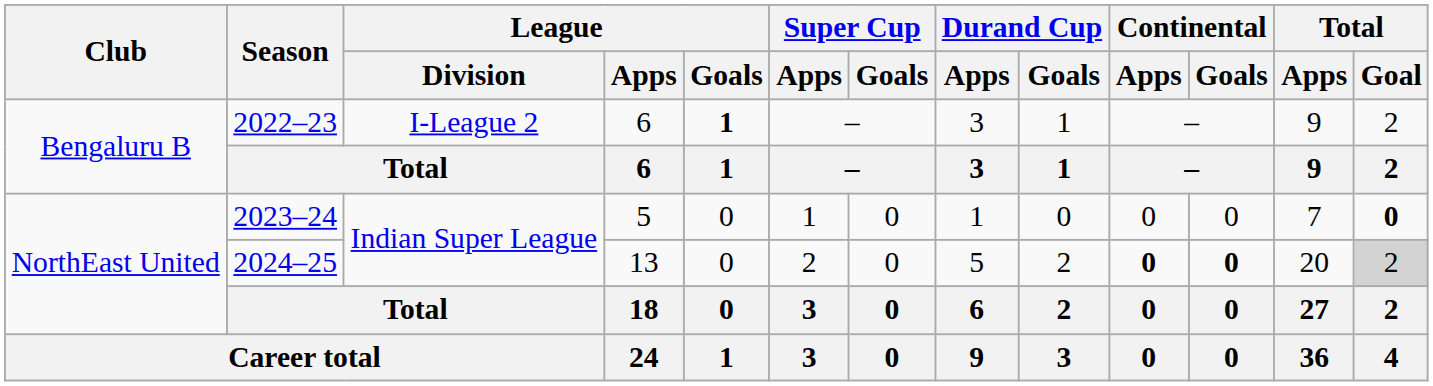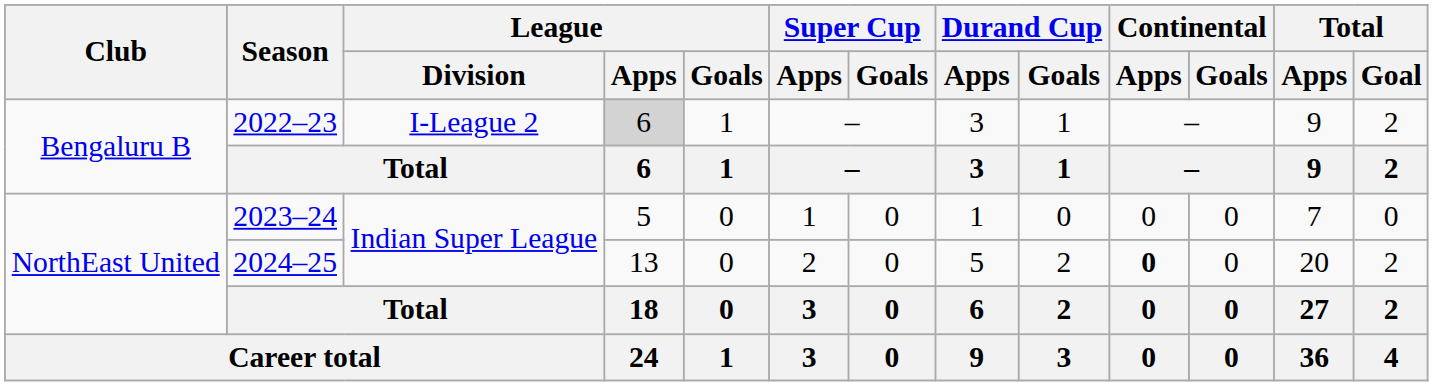(644, 121) no background -> (644, 121) lightgrey background
(726, 121) bold -> (726, 121) normal
(1391, 215) bold -> (1391, 215) normal
(1232, 262) bold -> (1232, 262) normal
(1391, 262) lightgrey background -> (1391, 262) no background
